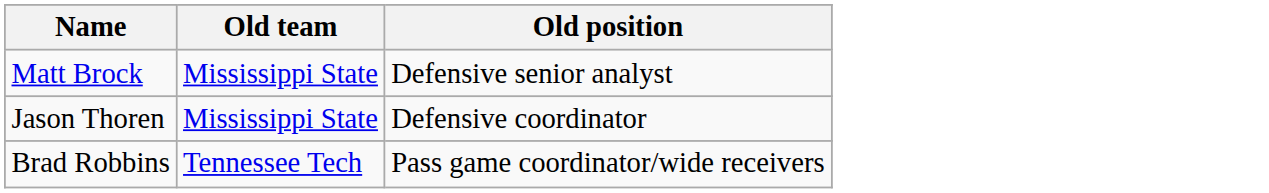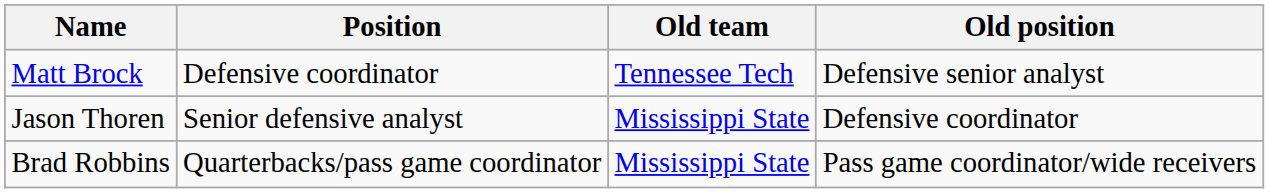+ column: (392, 27)
(280, 72) Mississippi State -> (704, 72) Tennessee Tech
(273, 163) Tennessee Tech -> (712, 163) Mississippi State
